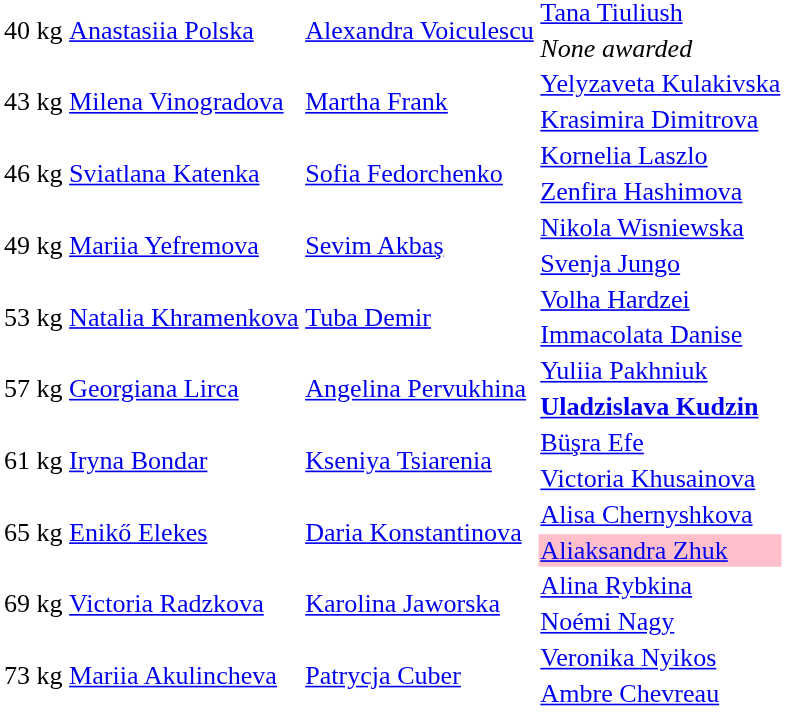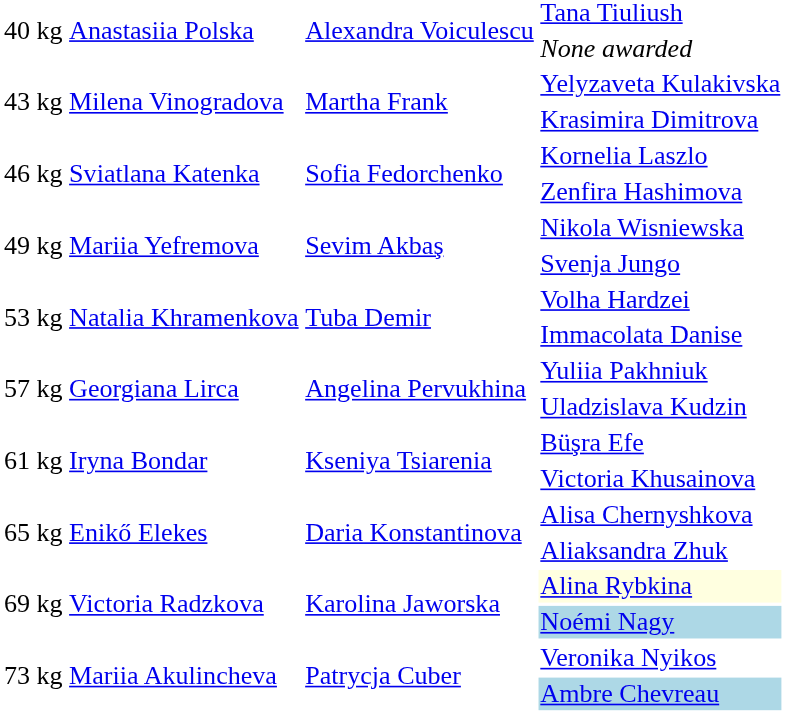(649, 406) bold -> (644, 406) normal
(634, 550) pink background -> (634, 550) no background
(616, 586) no background -> (616, 586) lightyellow background
(607, 621) no background -> (607, 621) lightblue background
(630, 693) no background -> (630, 693) lightblue background
